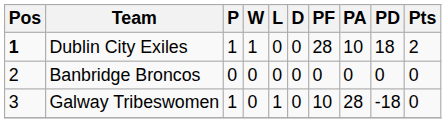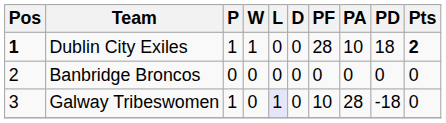(414, 46) normal -> (414, 46) bold
(277, 103) no background -> (277, 103) lavender background
